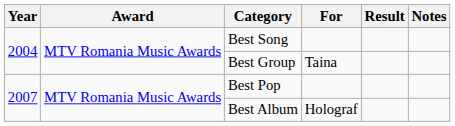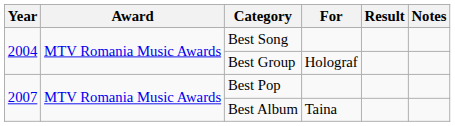(321, 62) Taina -> (331, 62) Holograf
(331, 109) Holograf -> (321, 109) Taina
